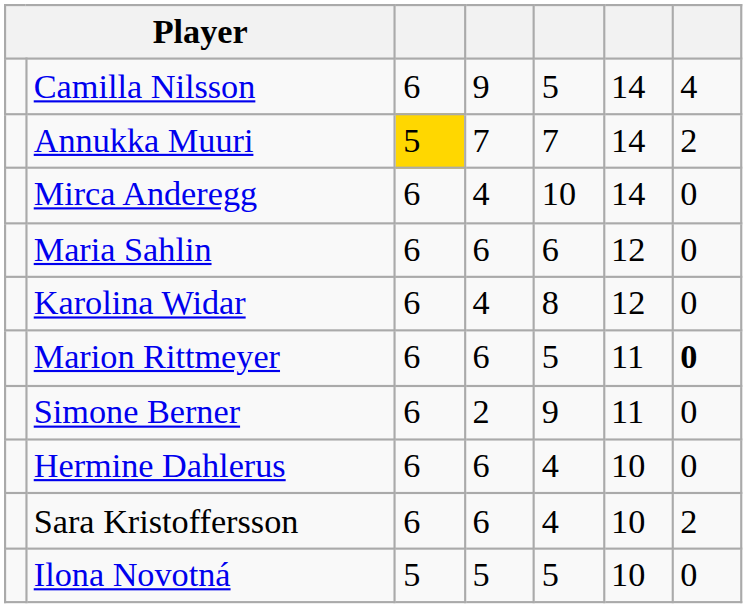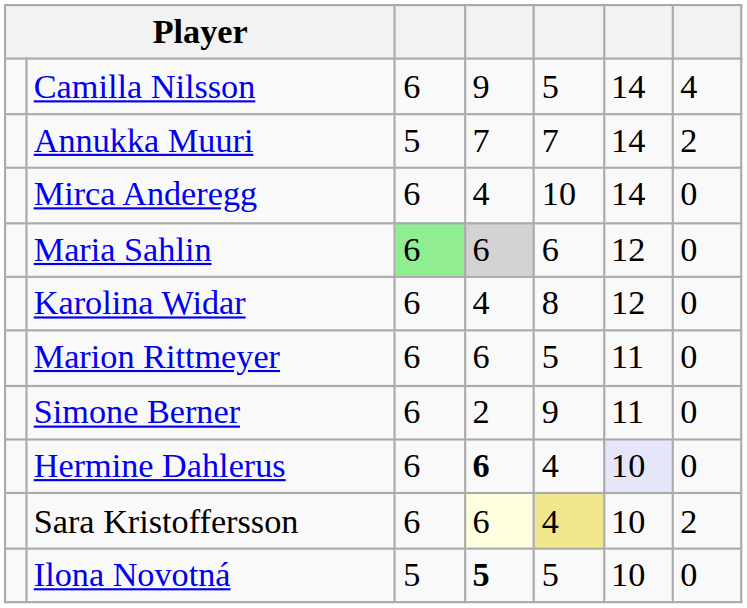(412, 140) gold background -> (412, 140) no background
(412, 248) no background -> (412, 248) lightgreen background
(481, 248) no background -> (481, 248) lightgrey background
(689, 357) bold -> (689, 357) normal
(481, 466) normal -> (481, 466) bold
(628, 466) no background -> (628, 466) lavender background
(481, 520) no background -> (481, 520) lightyellow background
(550, 520) no background -> (550, 520) khaki background
(481, 574) normal -> (481, 574) bold
